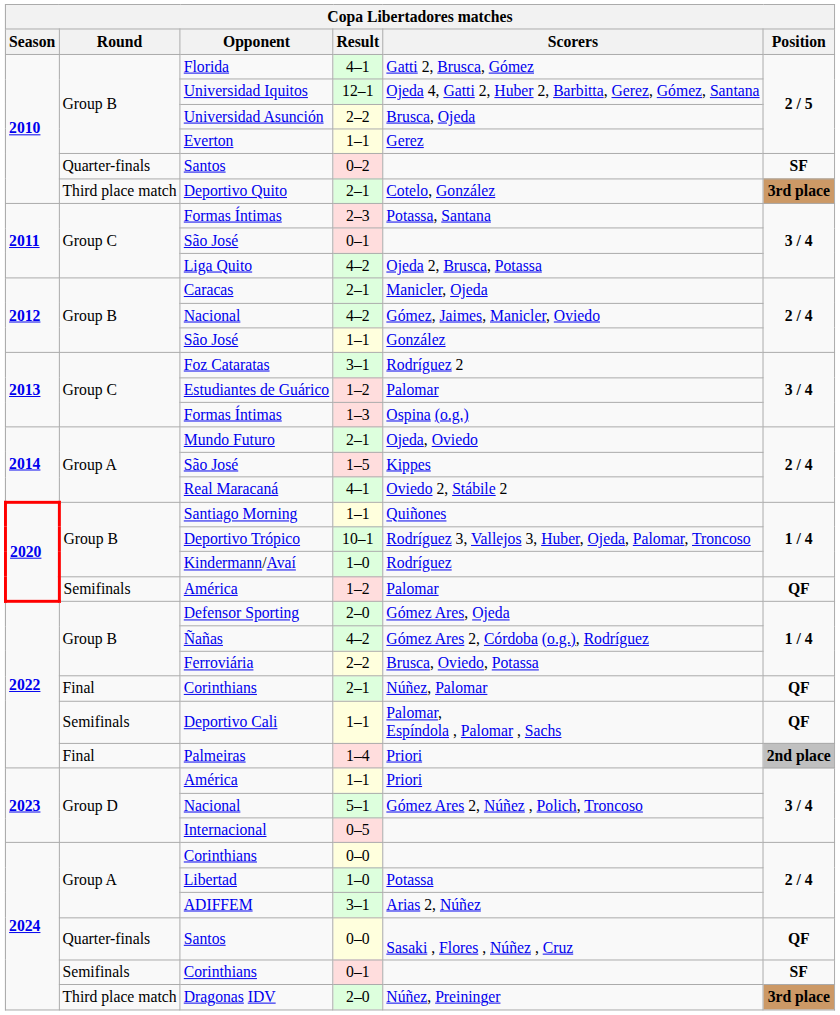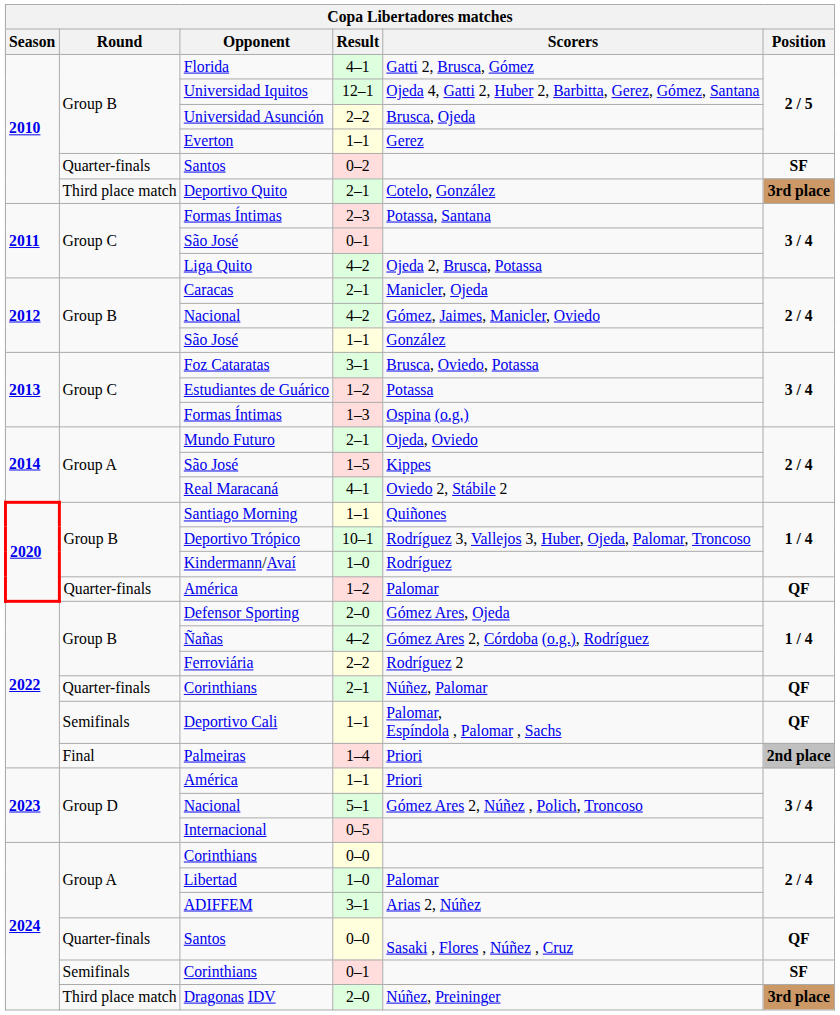(425, 365) Rodríguez 2 -> (463, 365) Brusca, Oviedo, Potassa
(412, 389) Palomar -> (410, 389) Potassa
(97, 588) Semifinals -> (107, 588) Quarter-finals
(463, 663) Brusca, Oviedo, Potassa -> (425, 663) Rodríguez 2
(79, 688) Final -> (106, 688) Quarter-finals
(410, 880) Potassa -> (412, 880) Palomar
